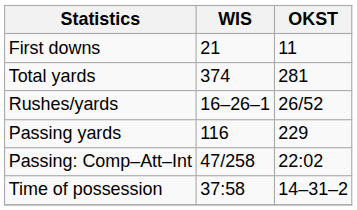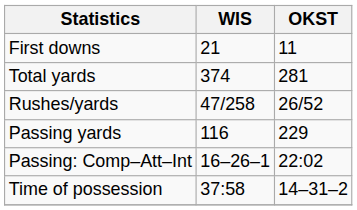(235, 104) 16–26–1 -> (228, 104) 47/258
(228, 161) 47/258 -> (235, 161) 16–26–1
